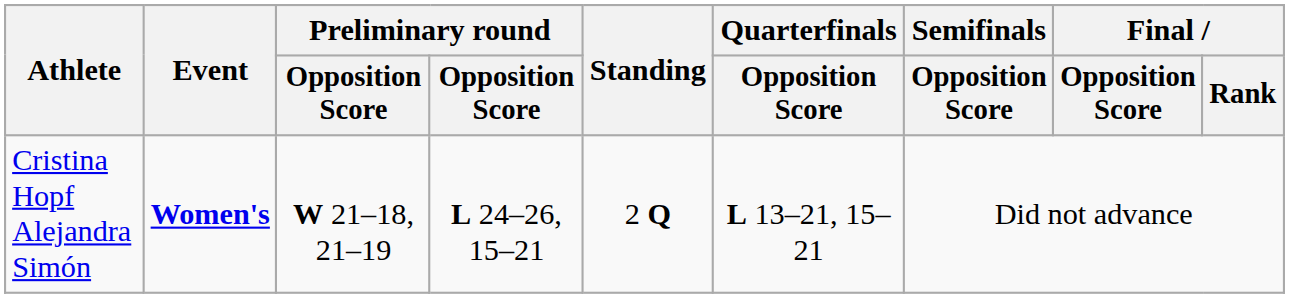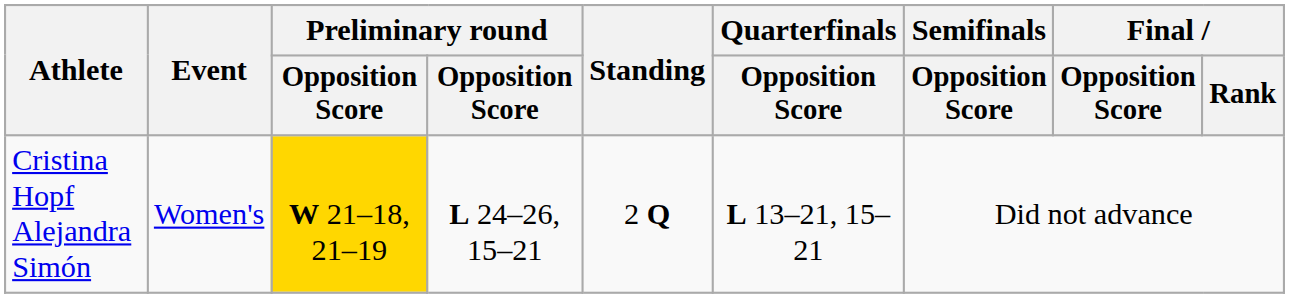(210, 214) bold -> (209, 214) normal
(354, 231) no background -> (349, 231) gold background
